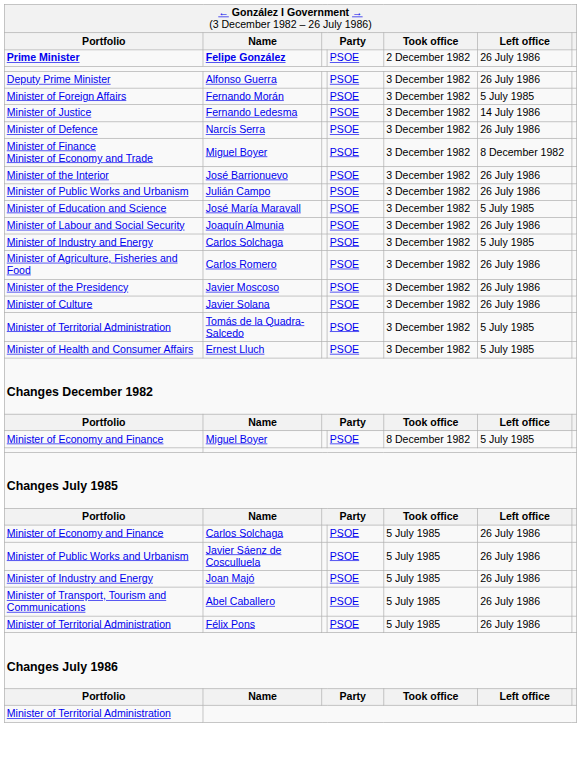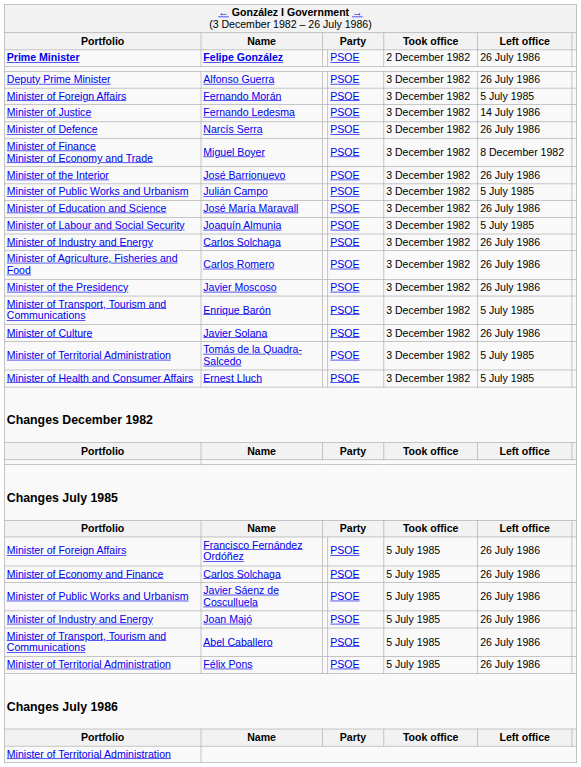(510, 192) 26 July 1986 -> (507, 192) 5 July 1985
(507, 208) 5 July 1985 -> (510, 208) 26 July 1986
(510, 225) 26 July 1986 -> (507, 225) 5 July 1985
(507, 242) 5 July 1985 -> (510, 242) 26 July 1986
+ row: (86, 310)
- row: (85, 439)
+ row: (67, 551)
